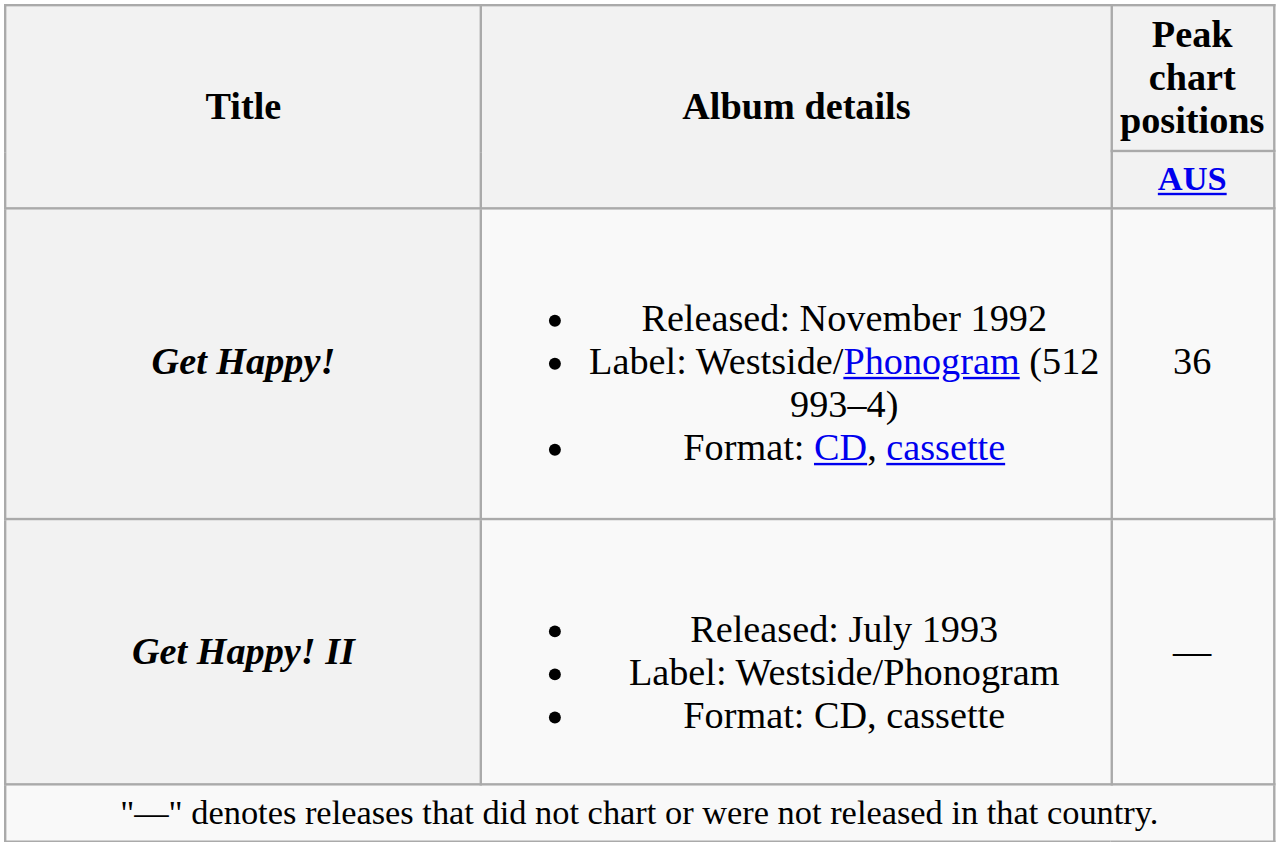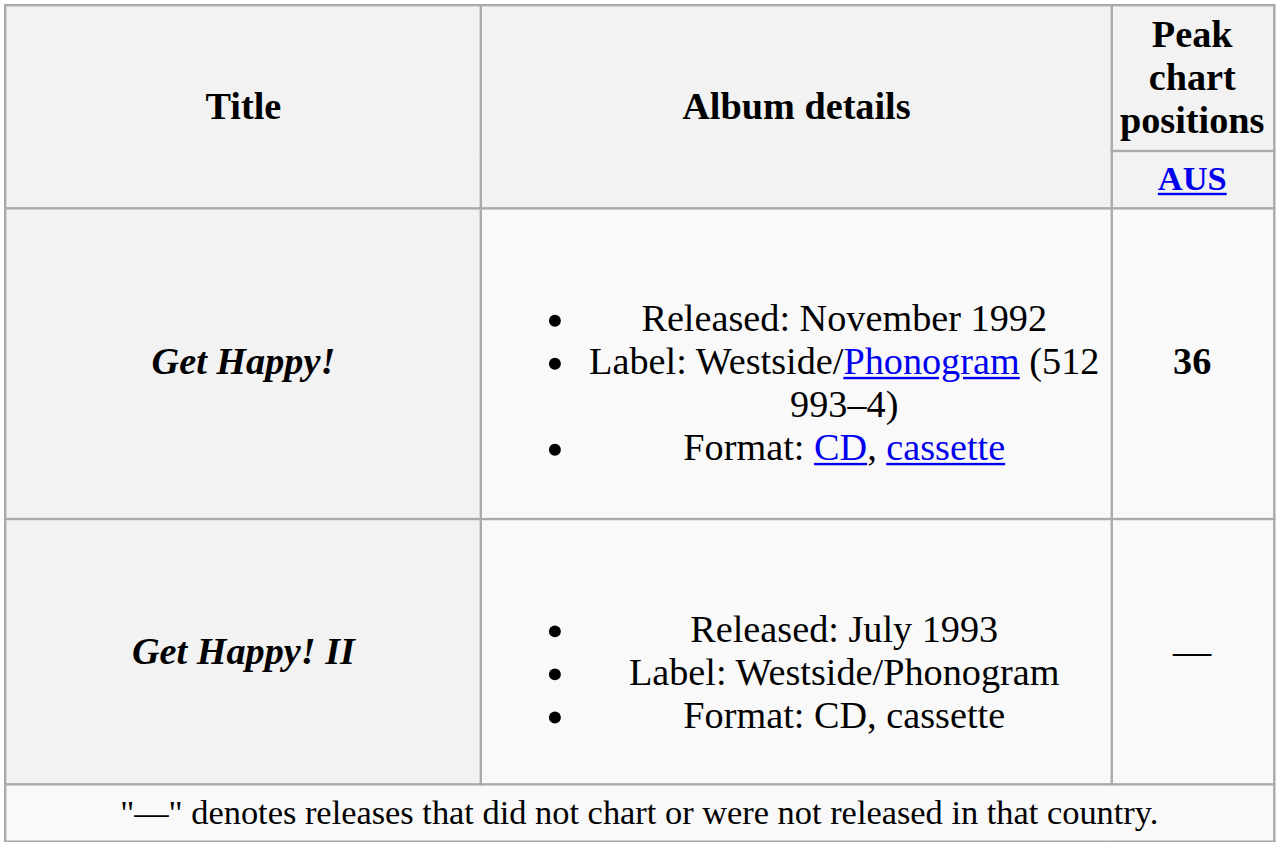(1192, 362) normal -> (1192, 362) bold
